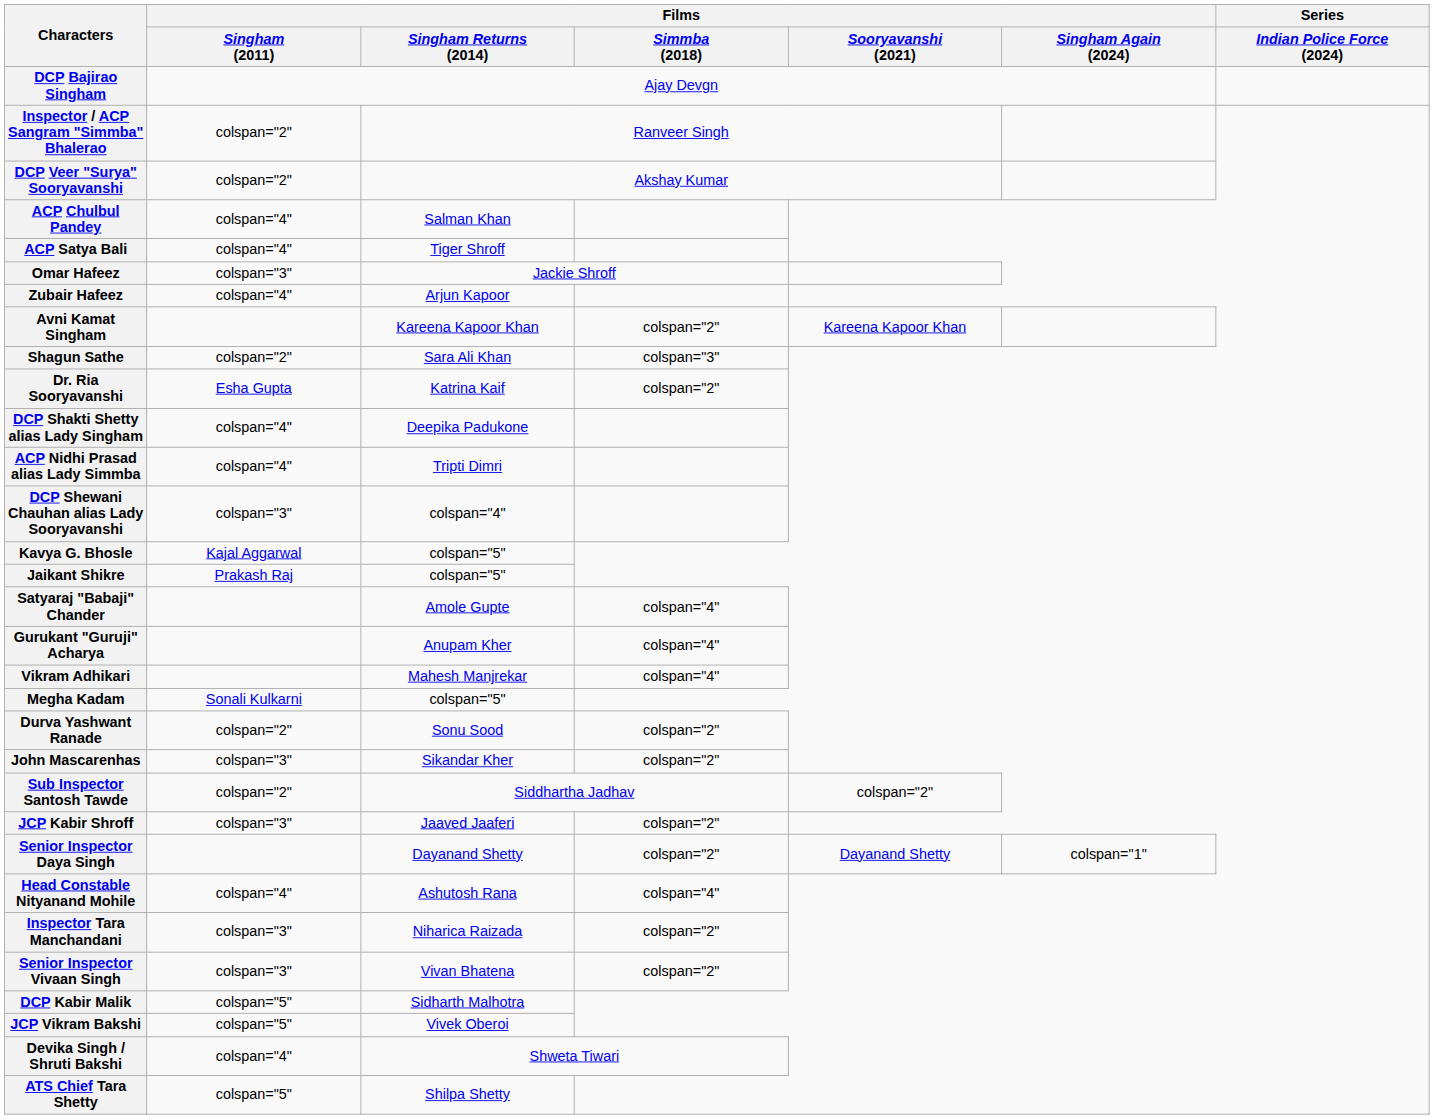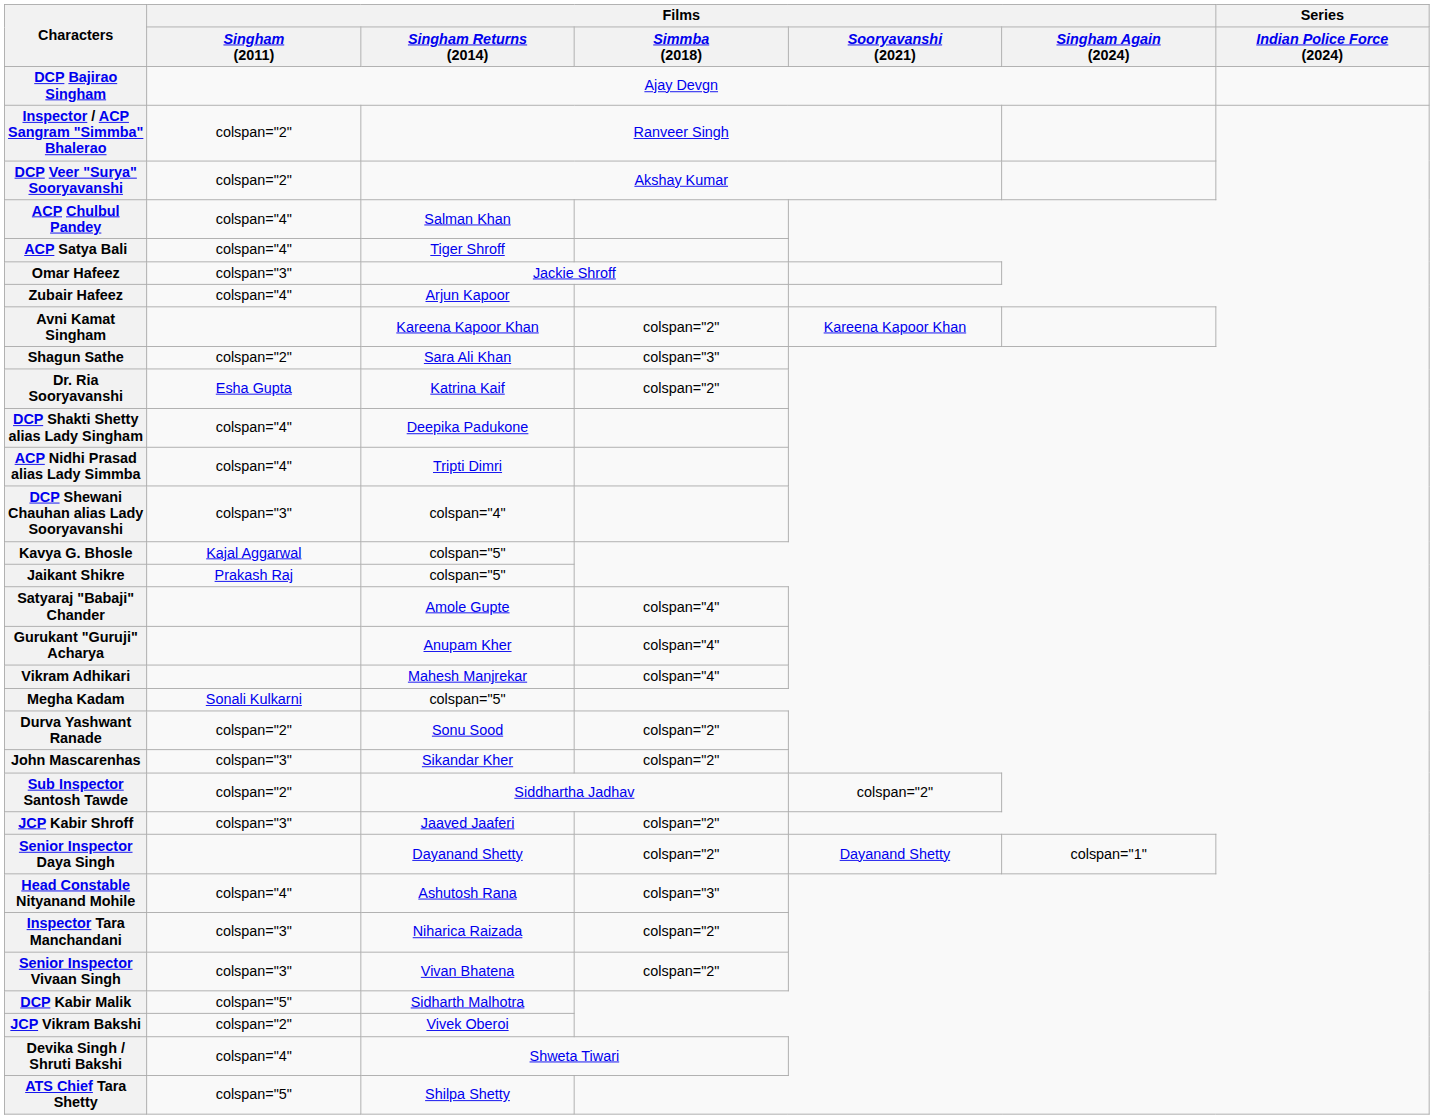(681, 893) colspan="4" -> (681, 893) colspan="3"
(254, 1025) colspan="5" -> (254, 1025) colspan="2"
